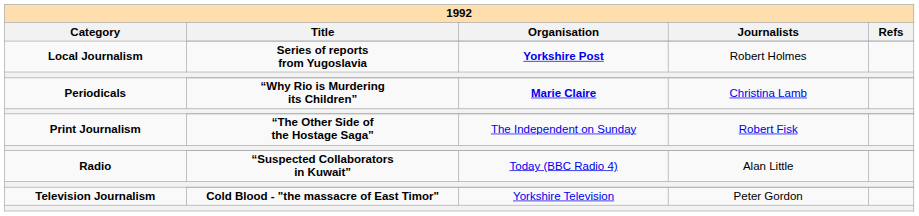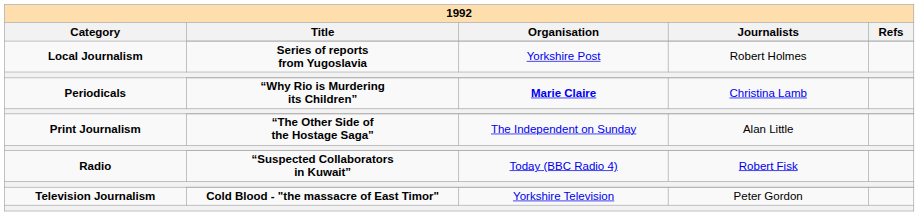(564, 56) bold -> (564, 56) normal
(768, 129) Robert Fisk -> (768, 129) Alan Little
(768, 166) Alan Little -> (768, 166) Robert Fisk
